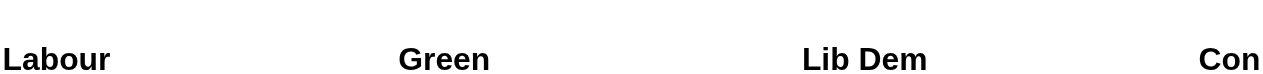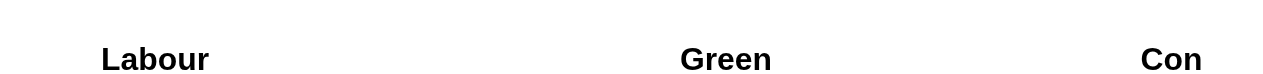- column: (865, 15)
